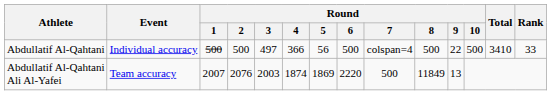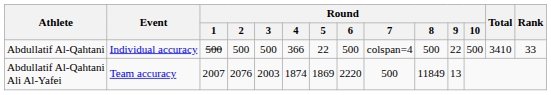(268, 49) 497 -> (268, 49) 500
(323, 49) 56 -> (323, 49) 22
